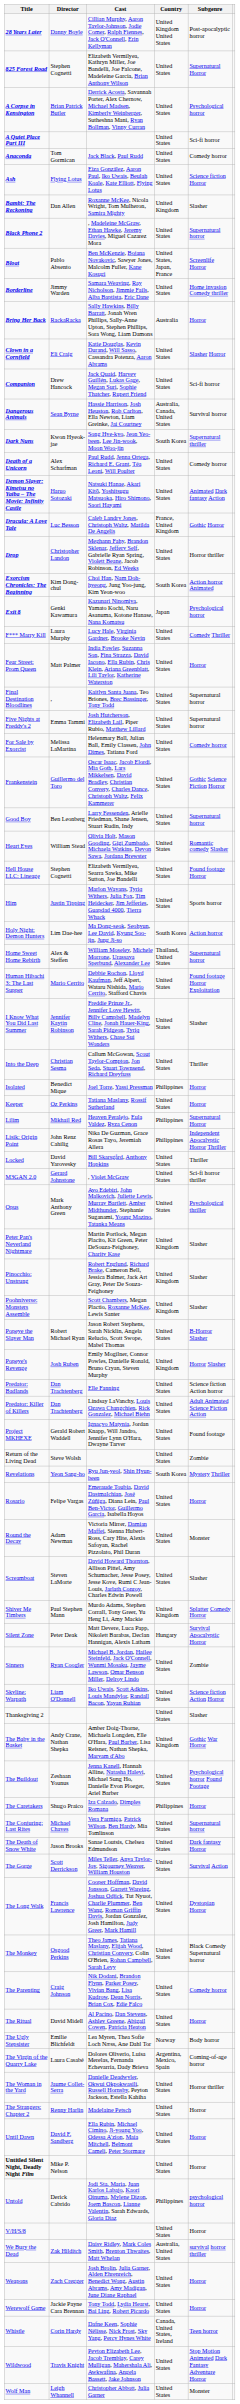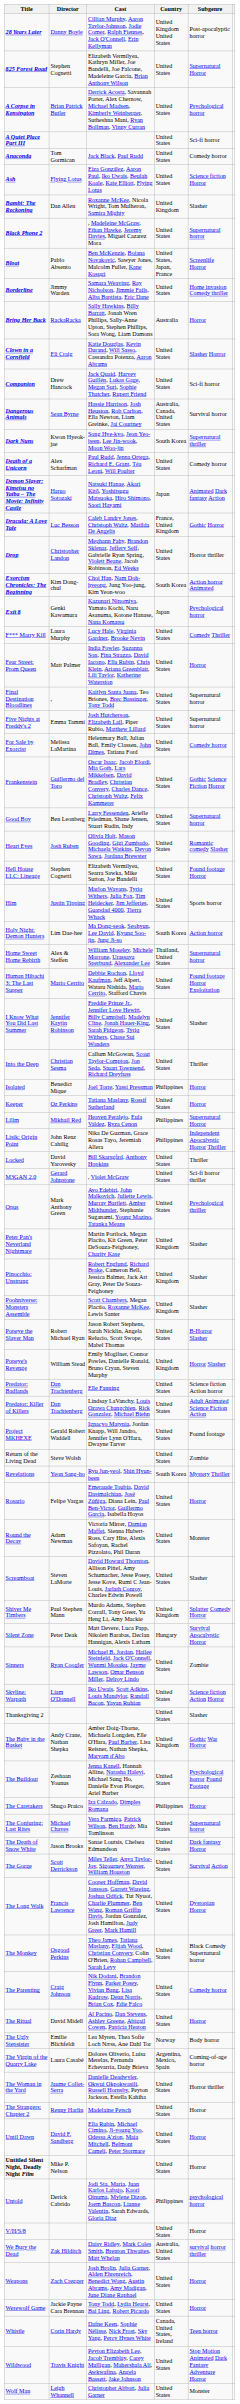(164, 494) United States -> (163, 494) Japan
(68, 846) William Stead -> (65, 846) Josh Ruben
(65, 1364) Josh Ruben -> (68, 1364) William Stead
